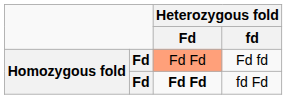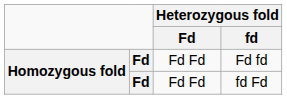(187, 60) lightsalmon background -> (187, 60) no background
(187, 82) bold -> (187, 82) normal
